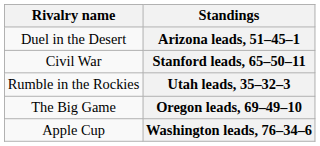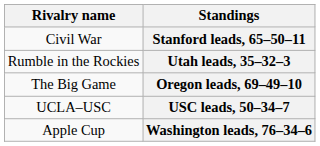- row: (229, 38)
+ row: (229, 107)
